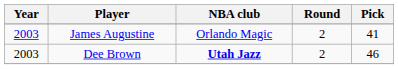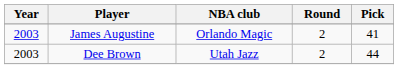(234, 53) bold -> (234, 53) normal
(373, 53) 46 -> (373, 53) 44
